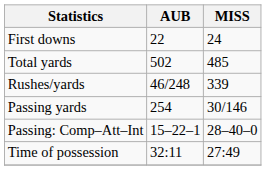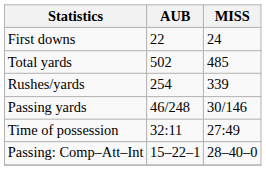(170, 84) 46/248 -> (161, 84) 254
(161, 107) 254 -> (170, 107) 46/248
rows swapped: (76, 130) <-> (63, 153)
